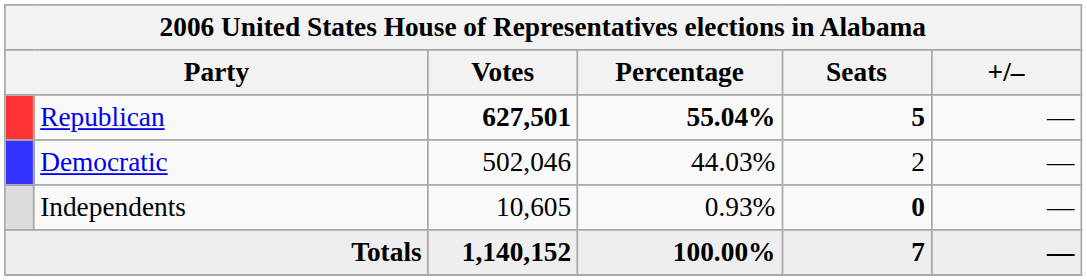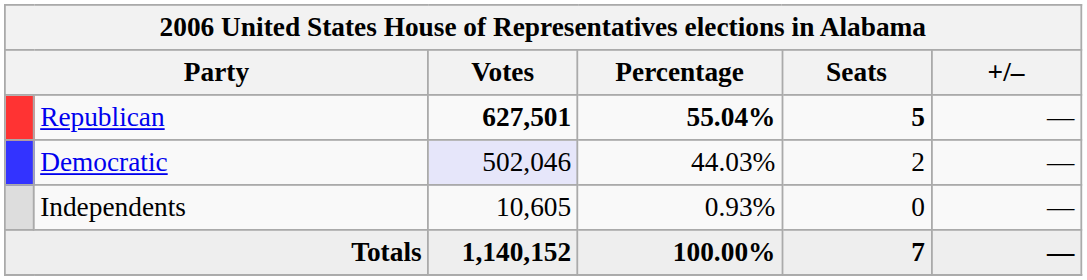(527, 162) no background -> (527, 162) lavender background
(918, 207) bold -> (918, 207) normal
